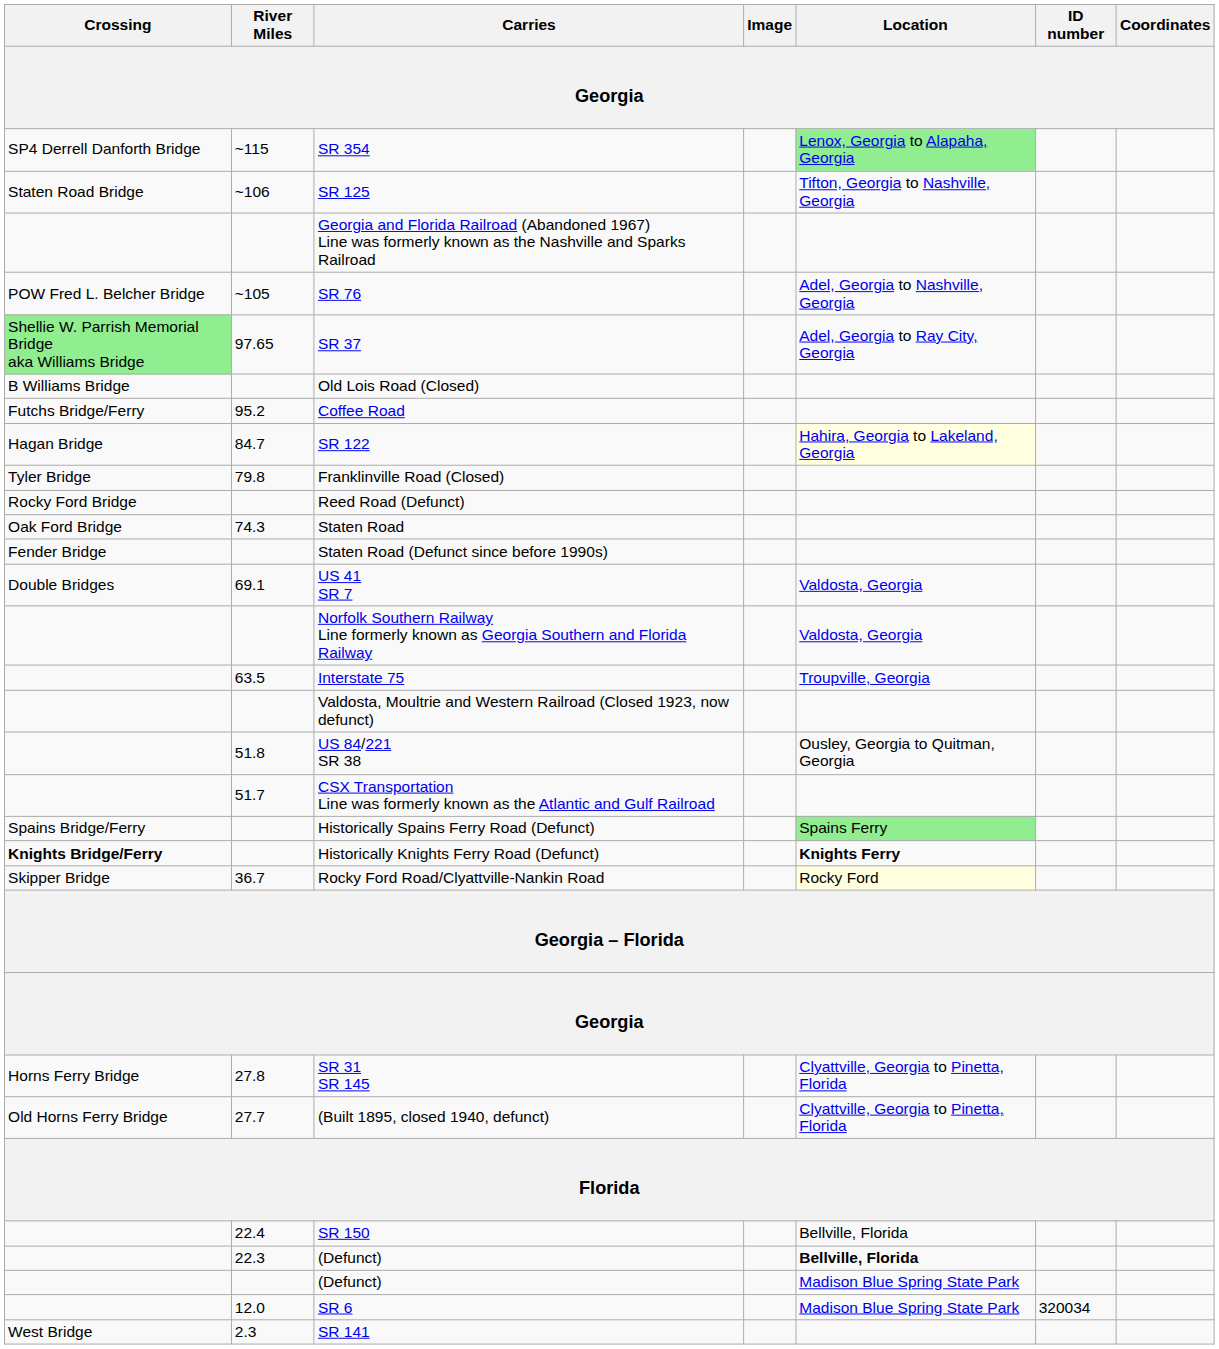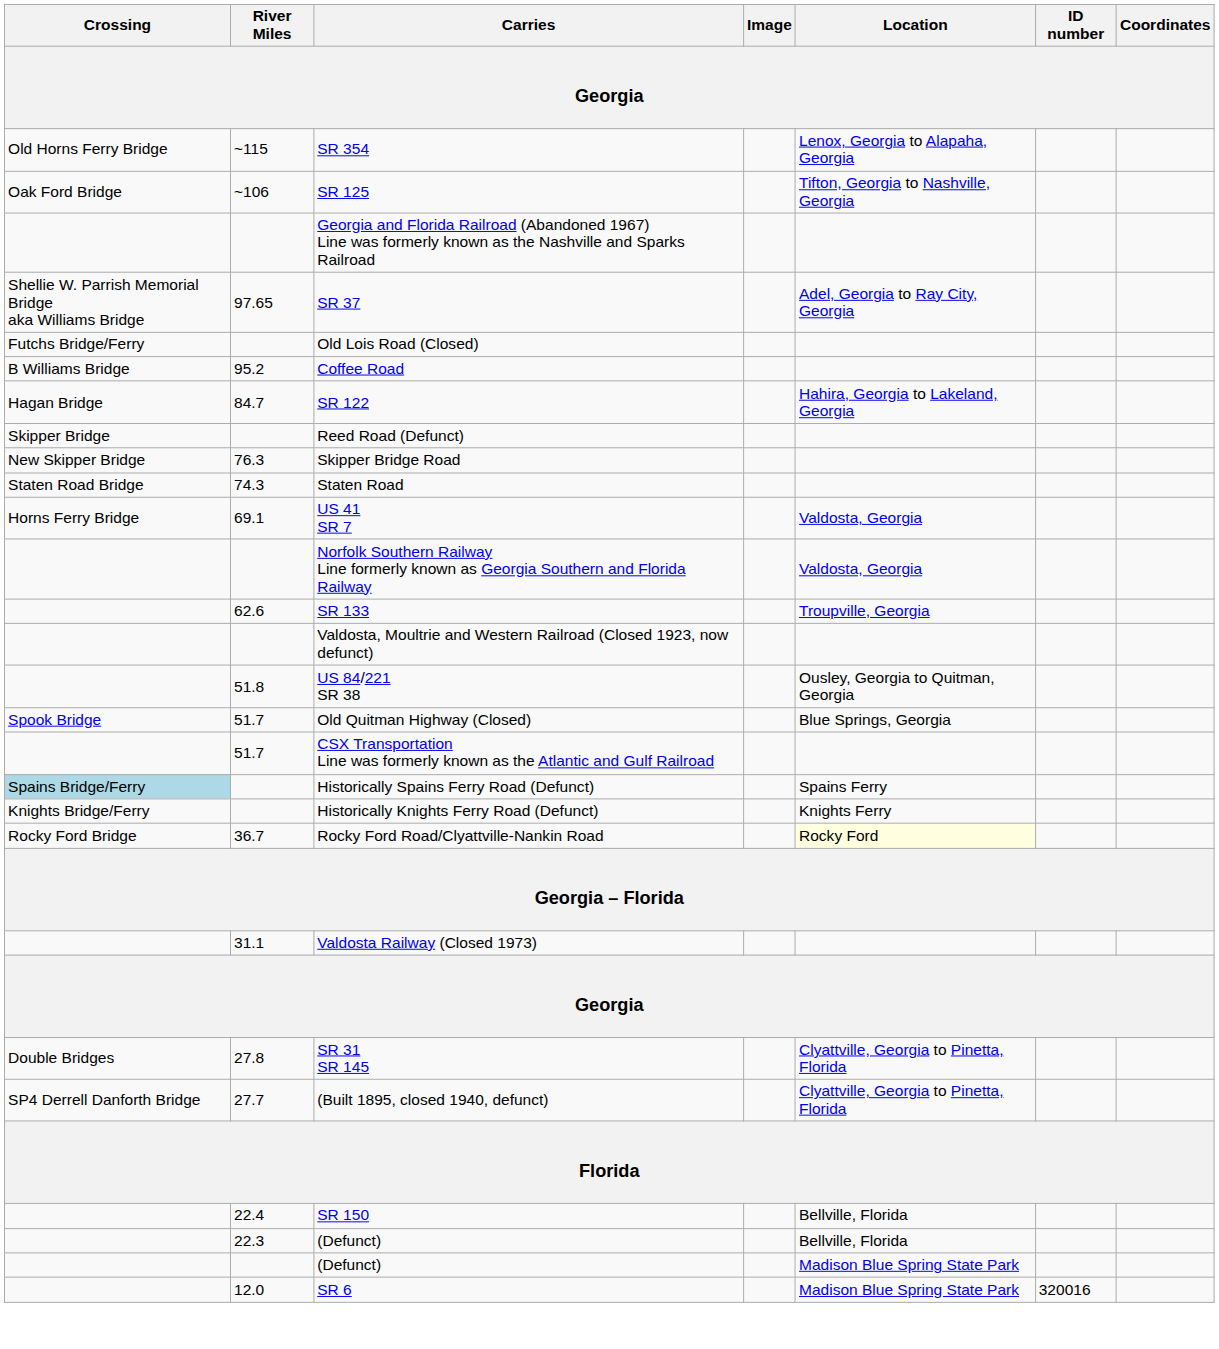(104, 149) SP4 Derrell Danforth Bridge -> (88, 149) Old Horns Ferry Bridge
(893, 149) lightgreen background -> (893, 149) no background
(76, 191) Staten Road Bridge -> (65, 191) Oak Ford Bridge
- row: (252, 293)
(103, 344) lightgreen background -> (103, 302) no background
(69, 386) B Williams Bridge -> (76, 344) Futchs Bridge/Ferry
(76, 411) Futchs Bridge/Ferry -> (69, 368) B Williams Bridge
(898, 444) lightyellow background -> (898, 402) no background
- row: (250, 477)
(72, 502) Rocky Ford Bridge -> (59, 435) Skipper Bridge
+ row: (249, 460)
(65, 526) Oak Ford Bridge -> (76, 484) Staten Road Bridge
- row: (273, 552)
(61, 584) Double Bridges -> (74, 518) Horns Ferry Bridge
- row: (250, 677)
+ row: (249, 611)
+ row: (249, 719)
(77, 828) no background -> (77, 786) lightblue background
(843, 828) lightgreen background -> (843, 786) no background
(85, 853) bold -> (79, 811) normal
(850, 853) bold -> (845, 811) normal
(59, 877) Skipper Bridge -> (72, 835) Rocky Ford Bridge
+ row: (249, 942)
(74, 1075) Horns Ferry Bridge -> (61, 1058) Double Bridges
(88, 1117) Old Horns Ferry Bridge -> (104, 1100) SP4 Derrell Danforth Bridge
(859, 1258) bold -> (853, 1240) normal
(1065, 1307) 320034 -> (1065, 1289) 320016
- row: (246, 1331)
